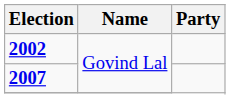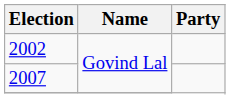(27, 48) bold -> (27, 48) normal
(27, 78) bold -> (27, 78) normal
